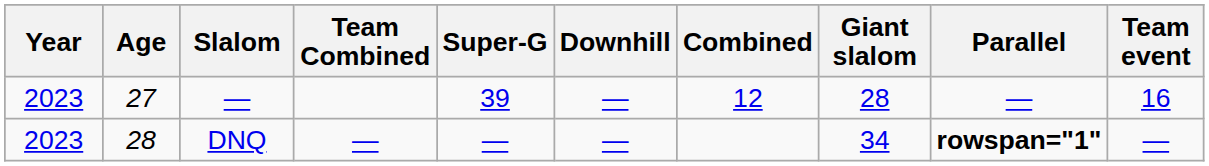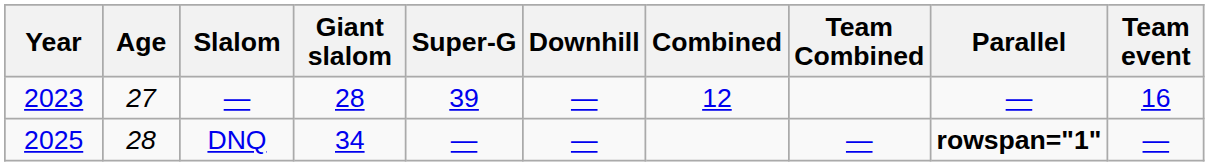columns swapped: (875, 41) <-> (365, 41)
(54, 140) 2023 -> (54, 140) 2025
